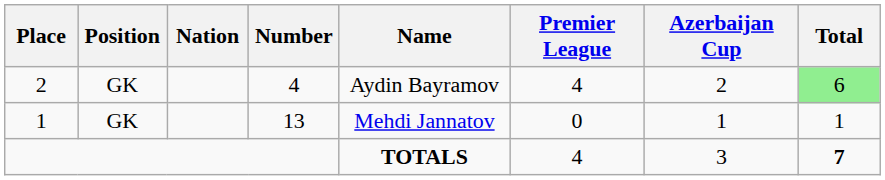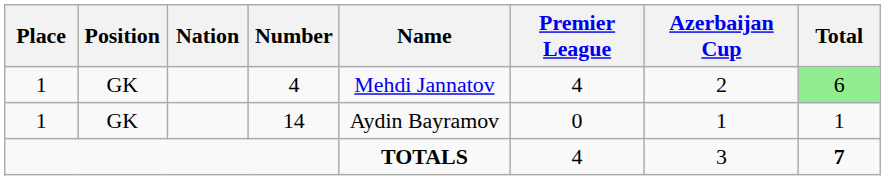(41, 84) 2 -> (41, 84) 1
(424, 84) Aydin Bayramov -> (424, 84) Mehdi Jannatov
(294, 120) 13 -> (294, 120) 14
(424, 120) Mehdi Jannatov -> (424, 120) Aydin Bayramov
